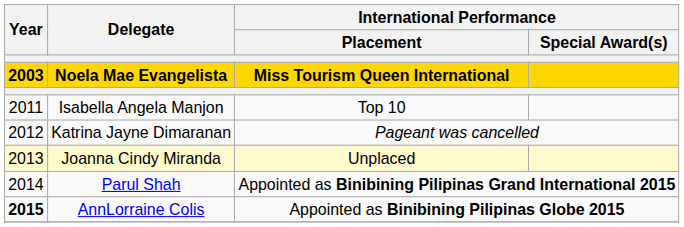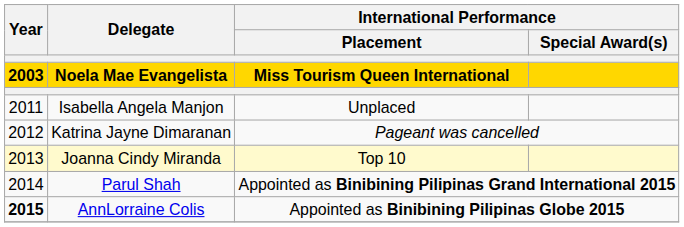(382, 108) Top 10 -> (382, 108) Unplaced
(382, 159) Unplaced -> (382, 159) Top 10
